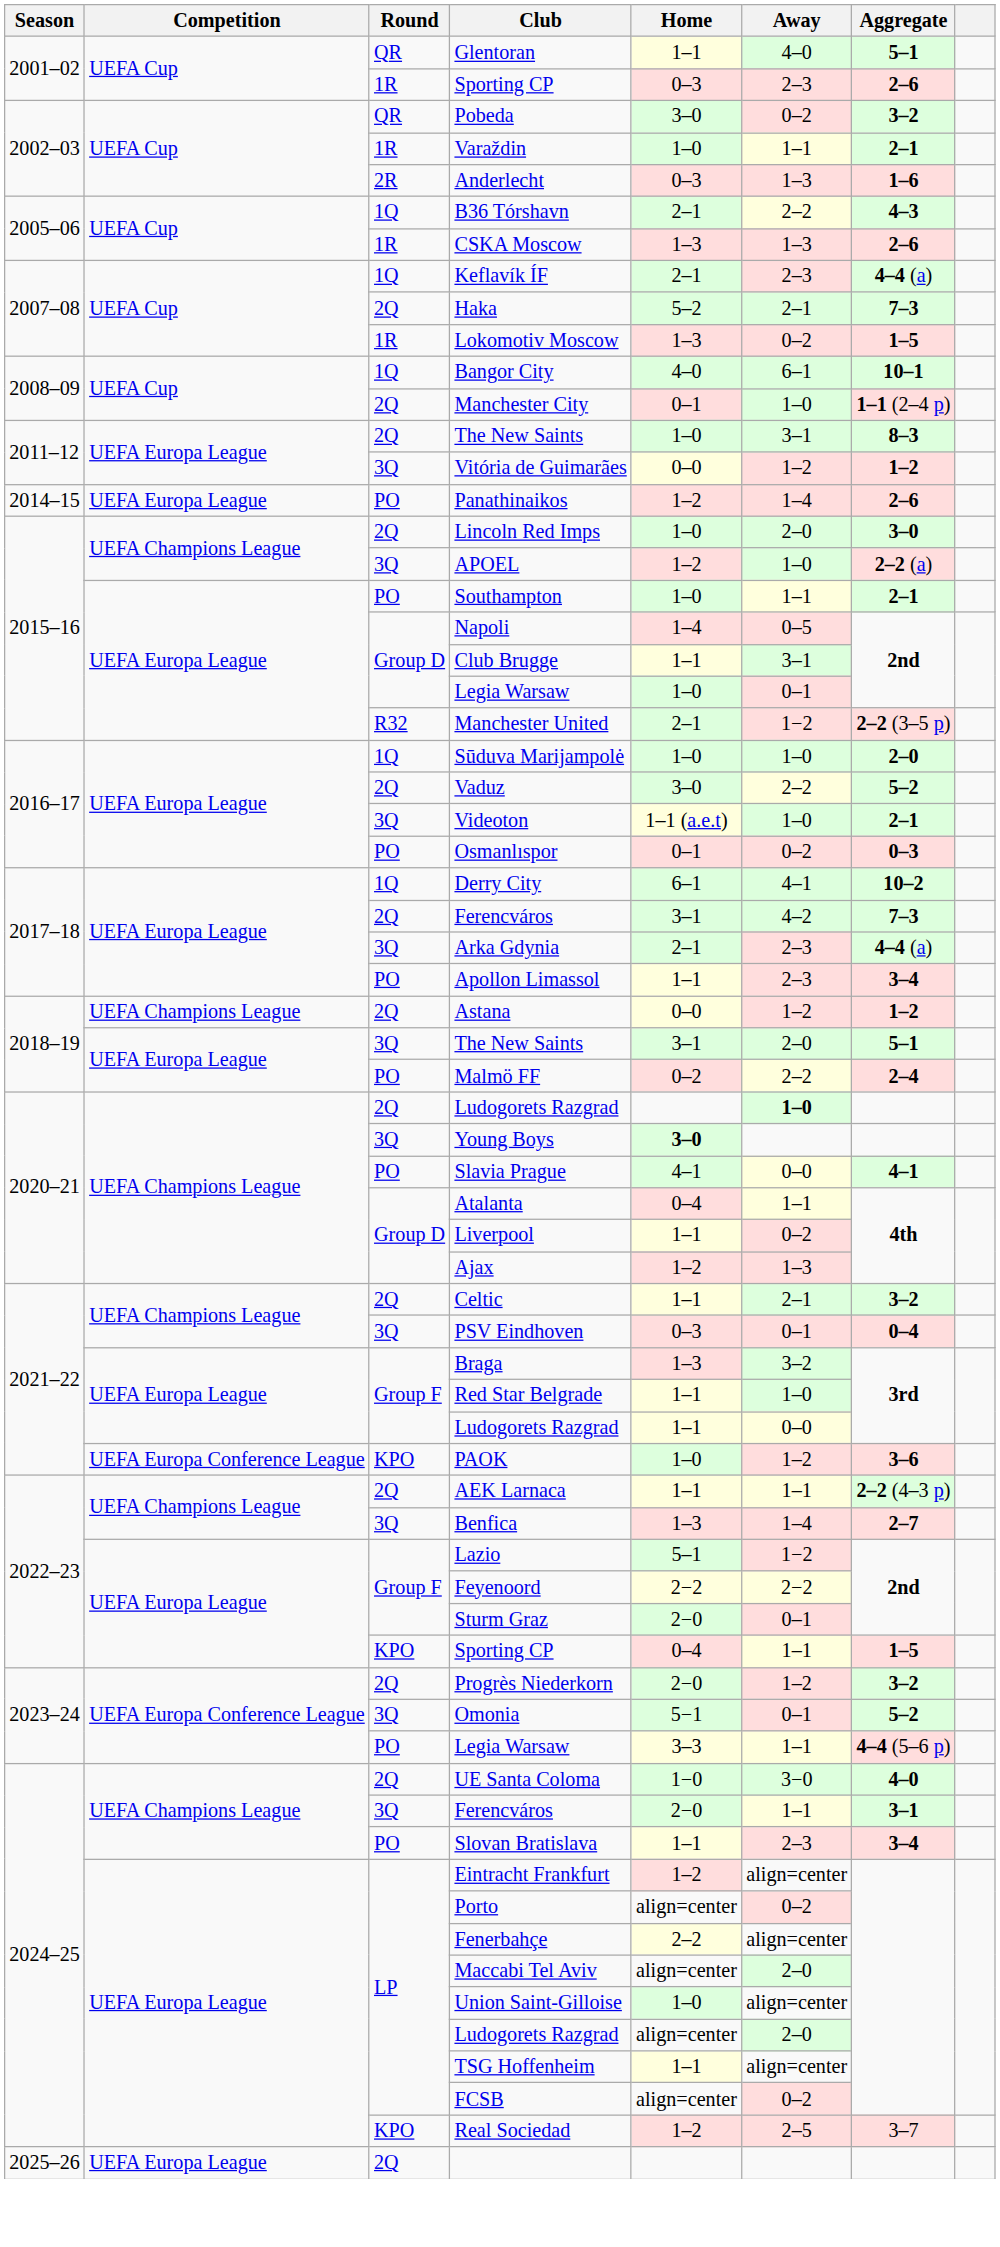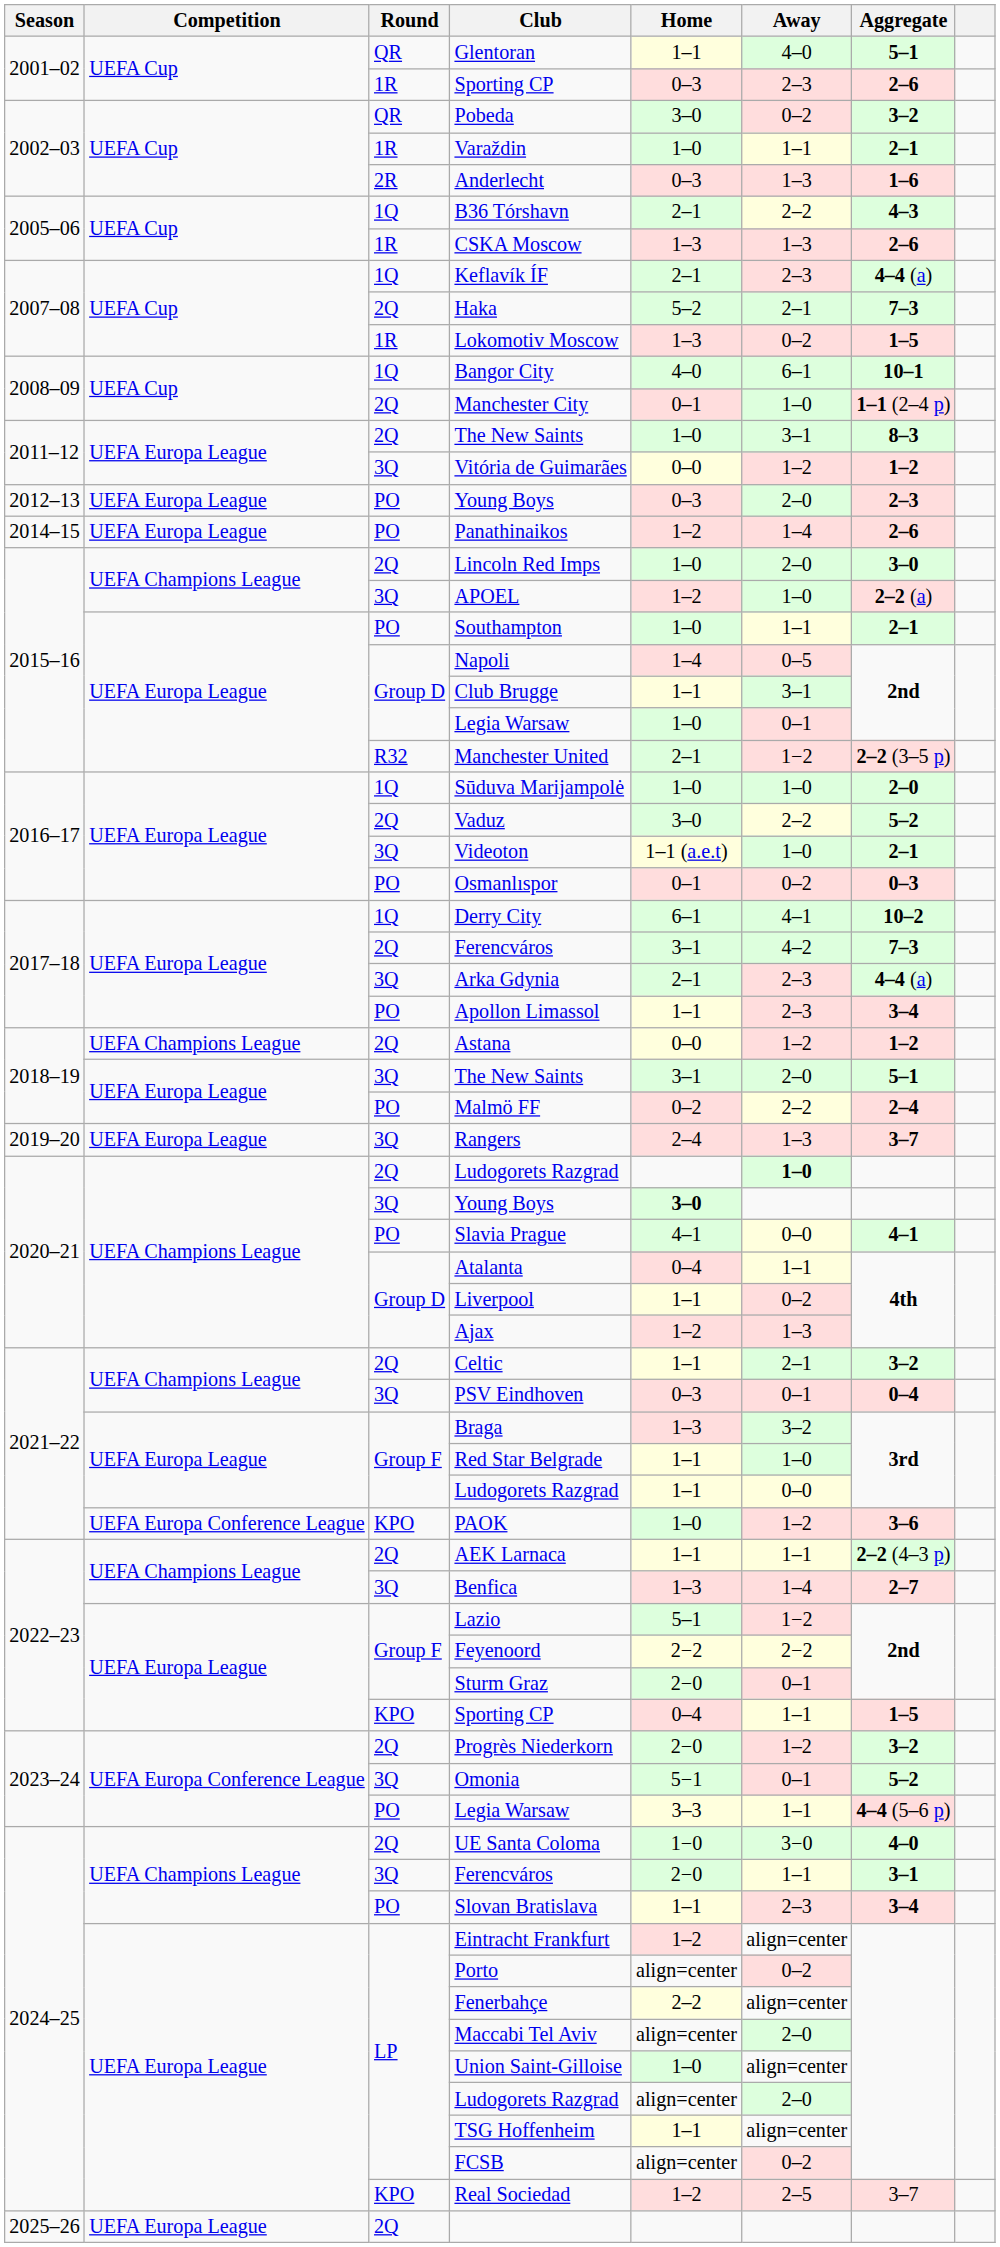+ row: (45, 500)
+ row: (45, 1139)
